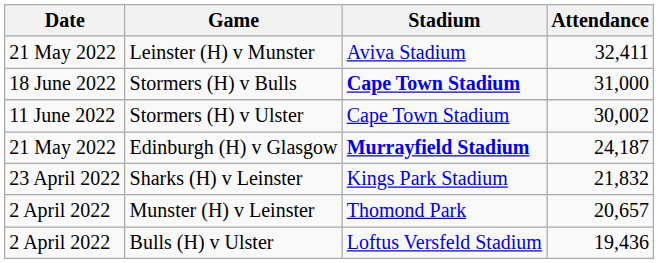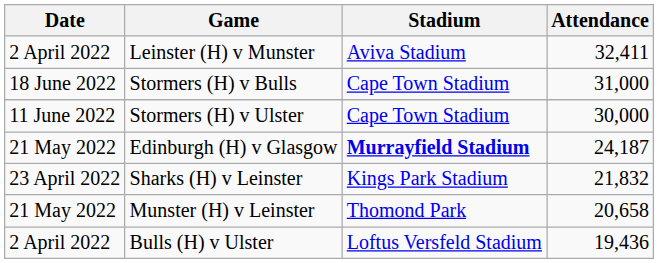(63, 52) 21 May 2022 -> (60, 52) 2 April 2022
(433, 83) bold -> (428, 83) normal
(621, 115) 30,002 -> (621, 115) 30,000
(60, 210) 2 April 2022 -> (63, 210) 21 May 2022
(621, 210) 20,657 -> (621, 210) 20,658
